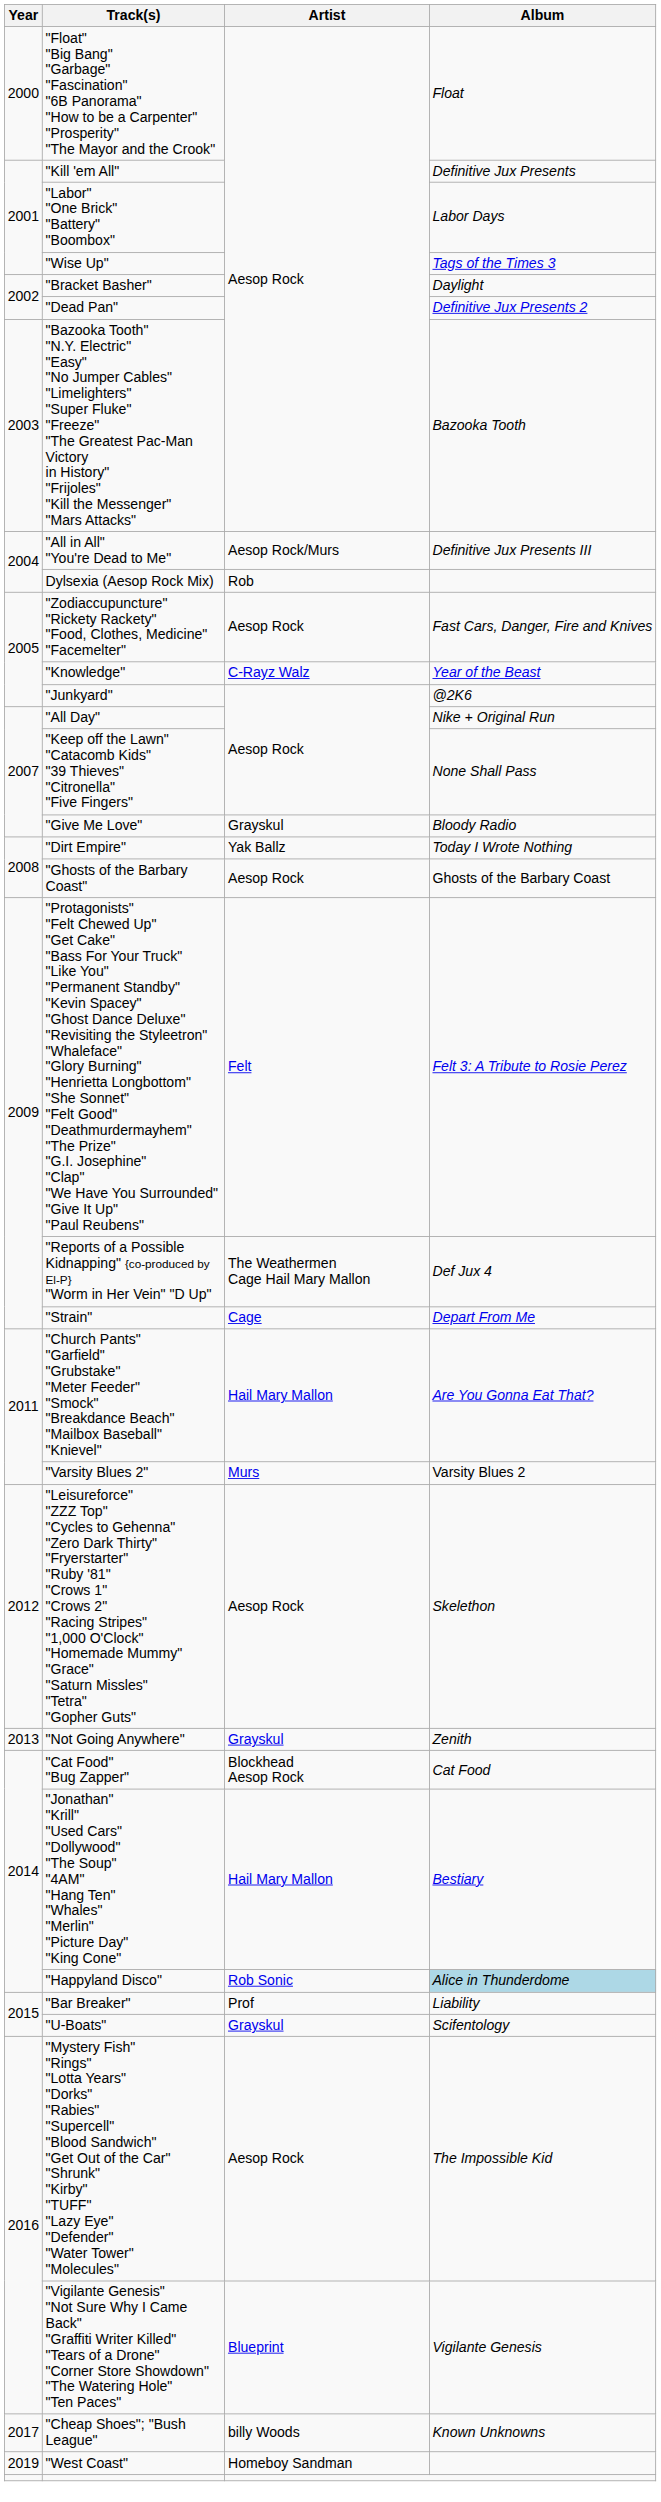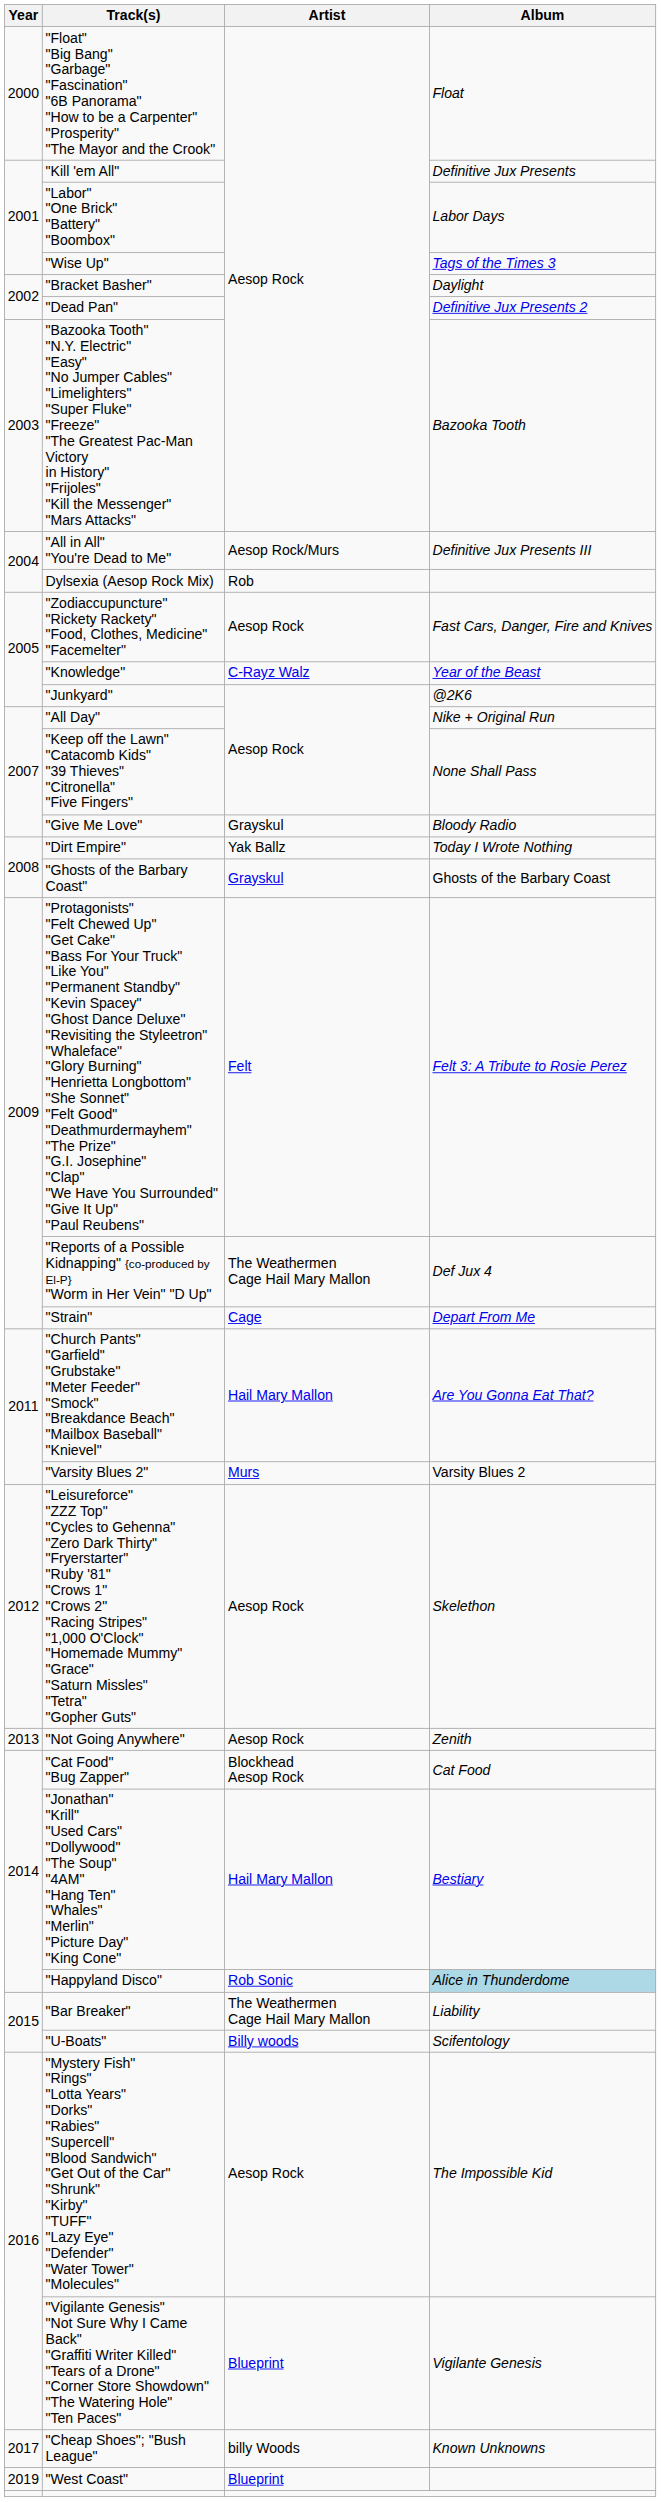(266, 878) Aesop Rock -> (256, 878) Grayskul
(256, 1739) Grayskul -> (266, 1739) Aesop Rock
(241, 2003) Prof -> (299, 2011) The Weathermen Cage Hail Mary Mallon
(256, 2025) Grayskul -> (263, 2041) Billy woods
(290, 2463) Homeboy Sandman -> (256, 2479) Blueprint
